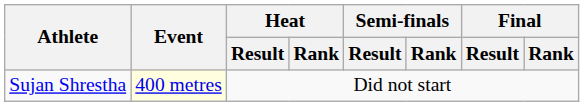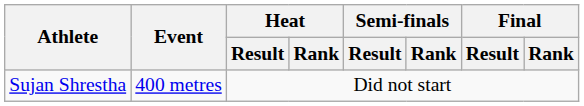(179, 85) lightyellow background -> (179, 85) no background
